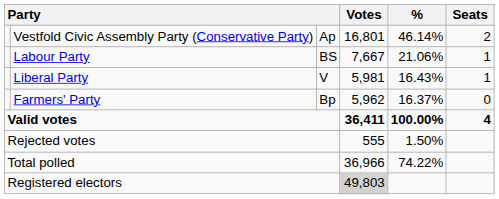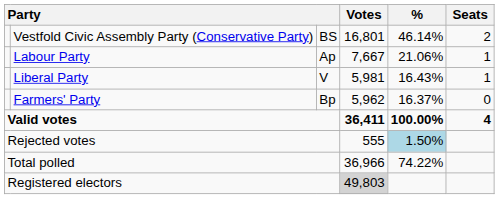(327, 36) Ap -> (328, 36) BS
(328, 57) BS -> (327, 57) Ap
(424, 141) no background -> (424, 141) lightblue background
